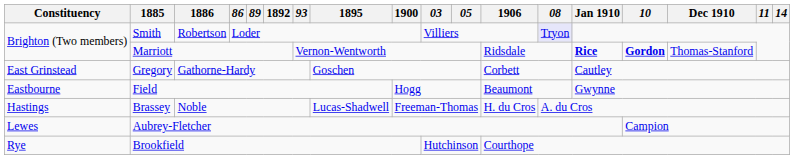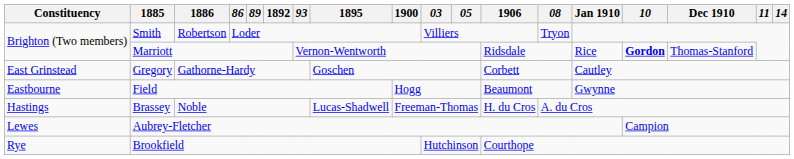(555, 32) lavender background -> (555, 32) no background
(586, 51) bold -> (586, 51) normal
